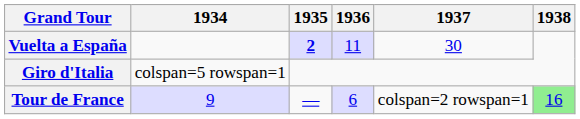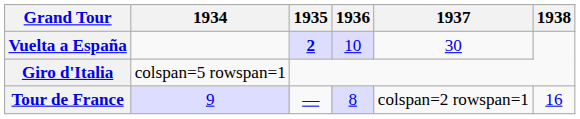(353, 45) 11 -> (353, 45) 10
(353, 99) 6 -> (353, 99) 8
(554, 99) lightgreen background -> (554, 99) no background
